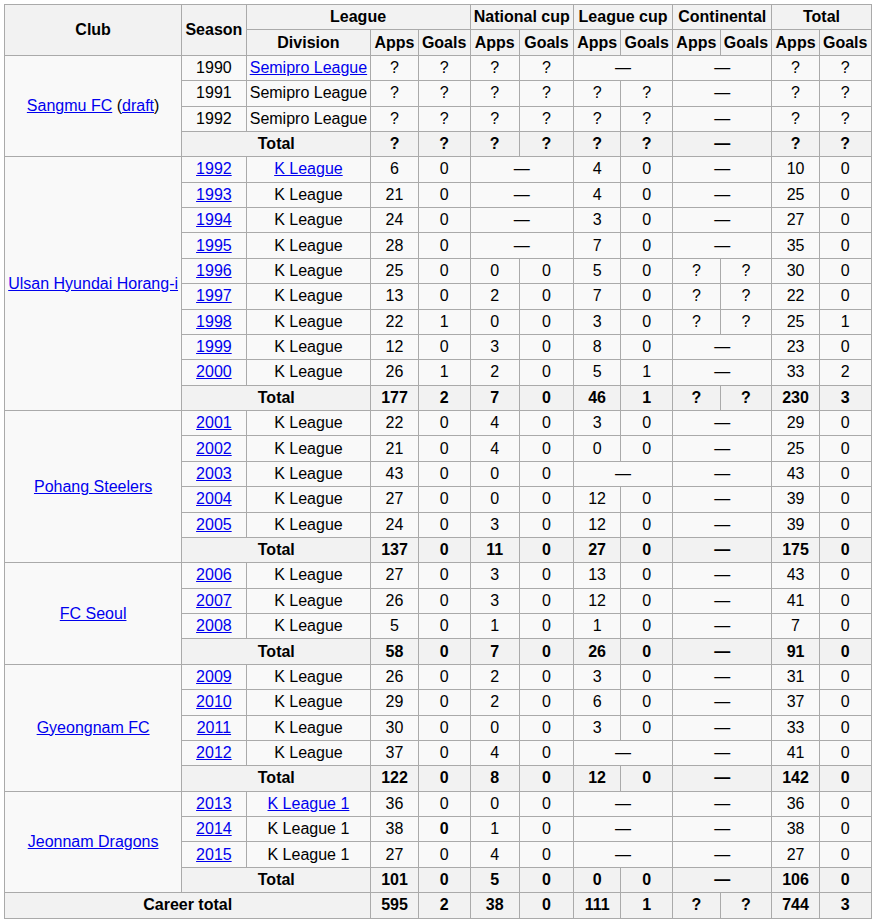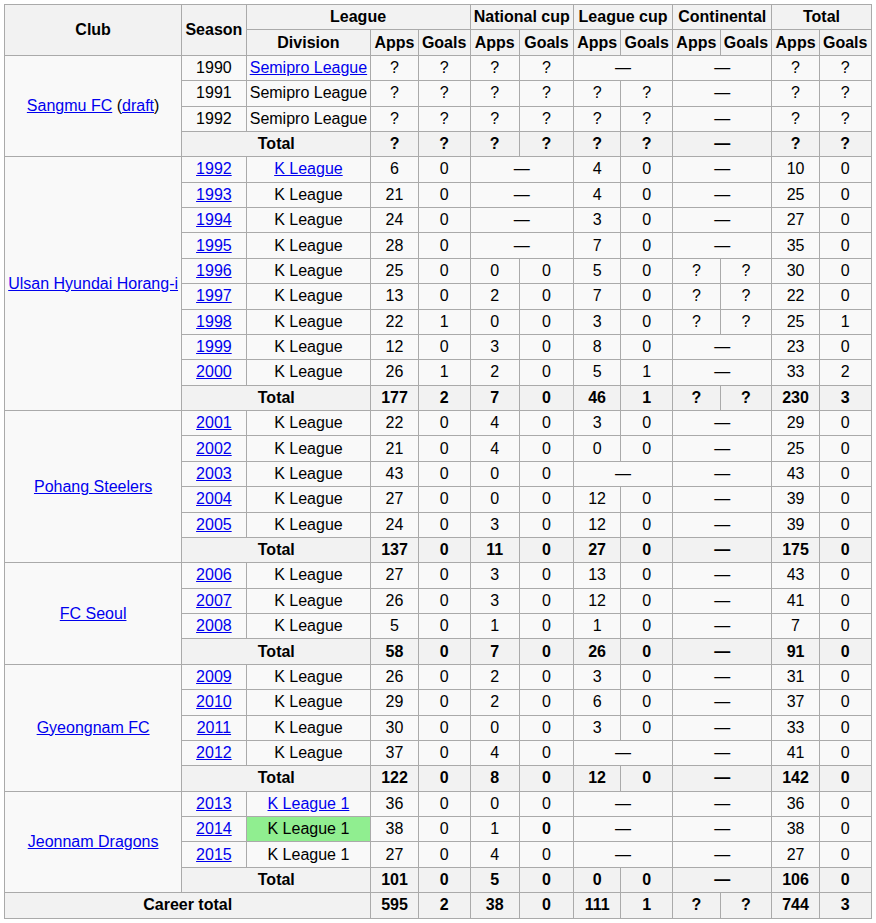(308, 829) no background -> (308, 829) lightgreen background
(444, 829) bold -> (444, 829) normal
(546, 829) normal -> (546, 829) bold
